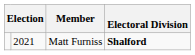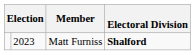(24, 41) 2021 -> (24, 41) 2023
